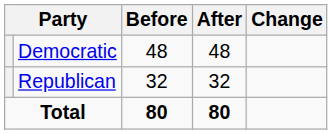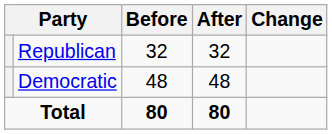rows swapped: (67, 50) <-> (67, 81)
